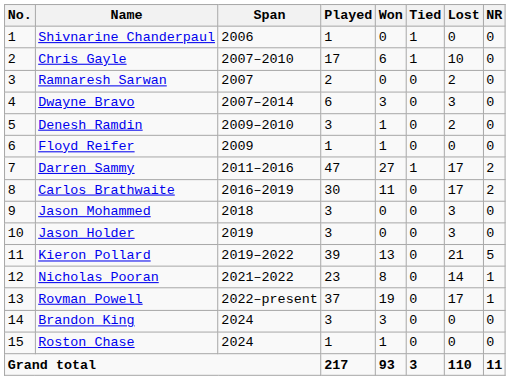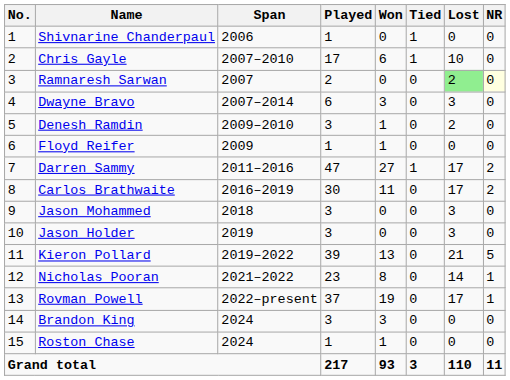(452, 81) no background -> (452, 81) lightgreen background
(490, 81) no background -> (490, 81) lightyellow background
